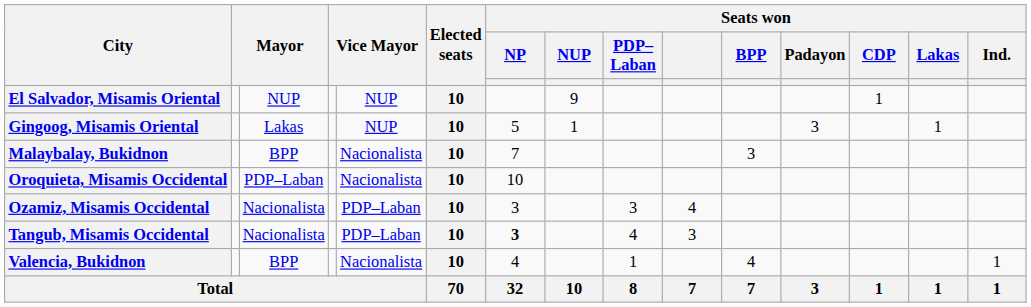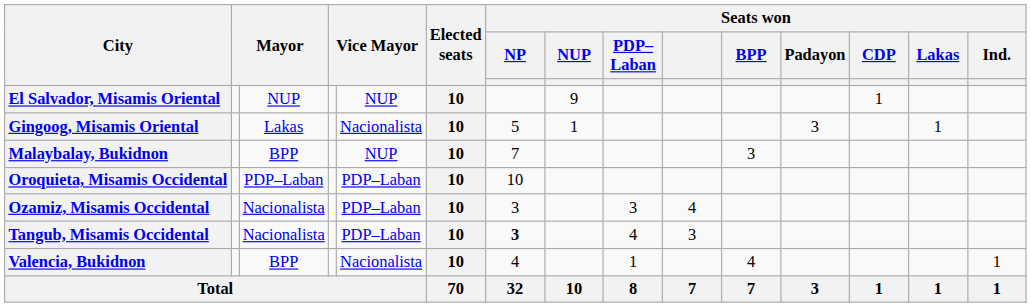(381, 126) NUP -> (381, 126) Nacionalista
(381, 153) Nacionalista -> (381, 153) NUP
(381, 180) Nacionalista -> (381, 180) PDP–Laban
